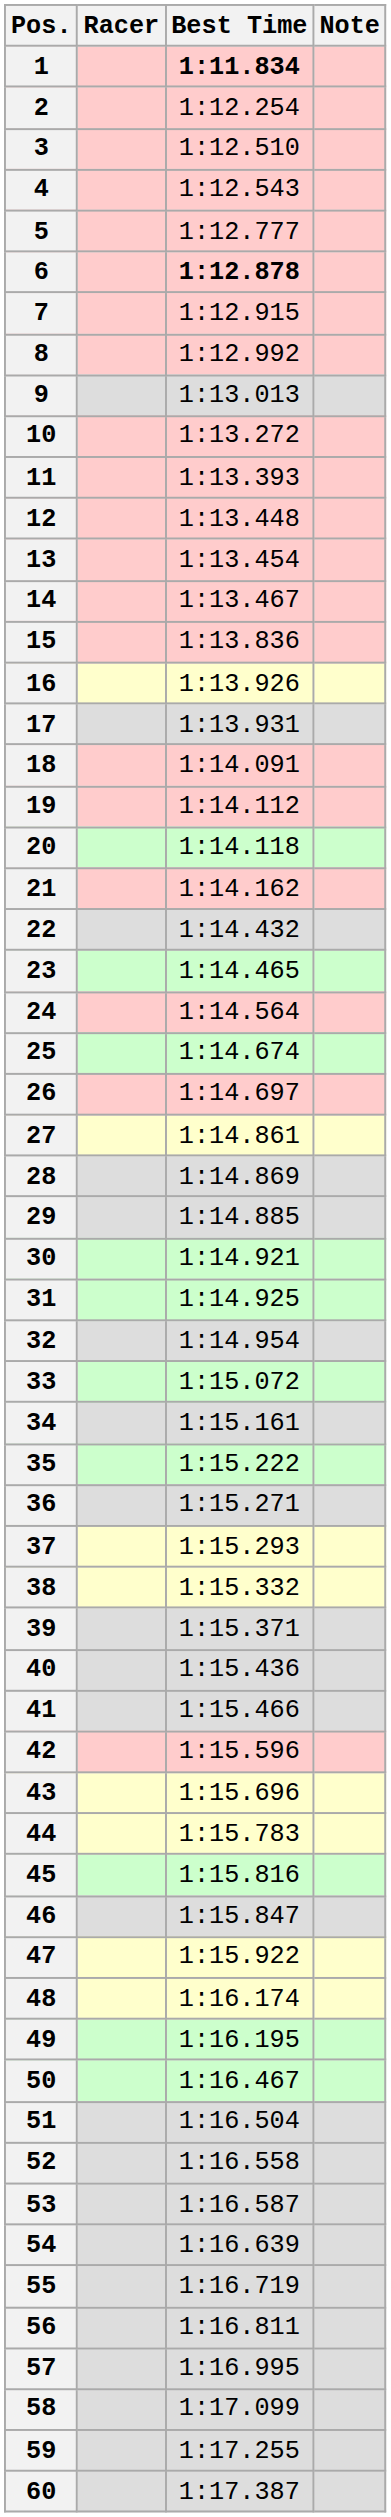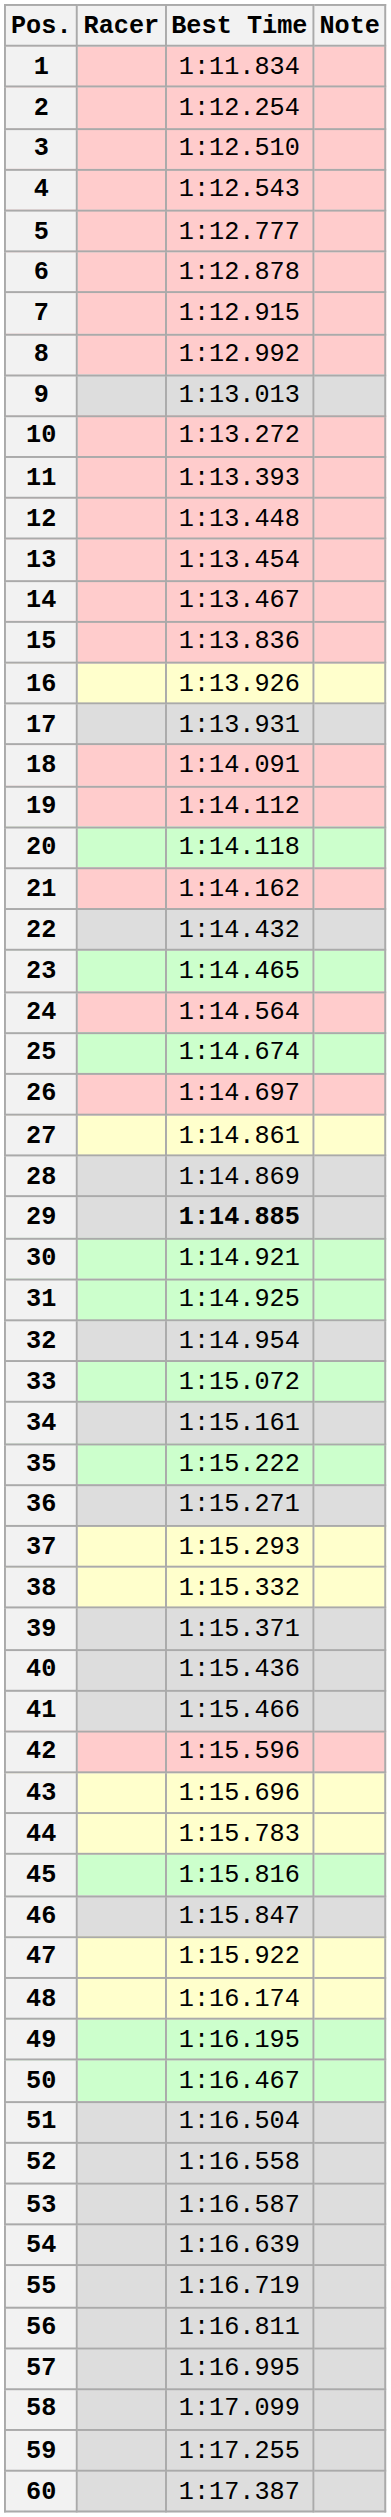(239, 67) bold -> (239, 67) normal
(239, 272) bold -> (239, 272) normal
(239, 1218) normal -> (239, 1218) bold
